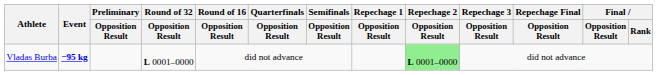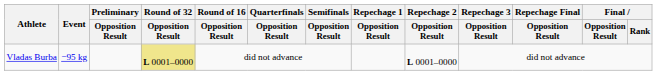(74, 57) bold -> (74, 57) normal
(169, 63) no background -> (168, 63) khaki background
(432, 63) lightgreen background -> (432, 63) no background
